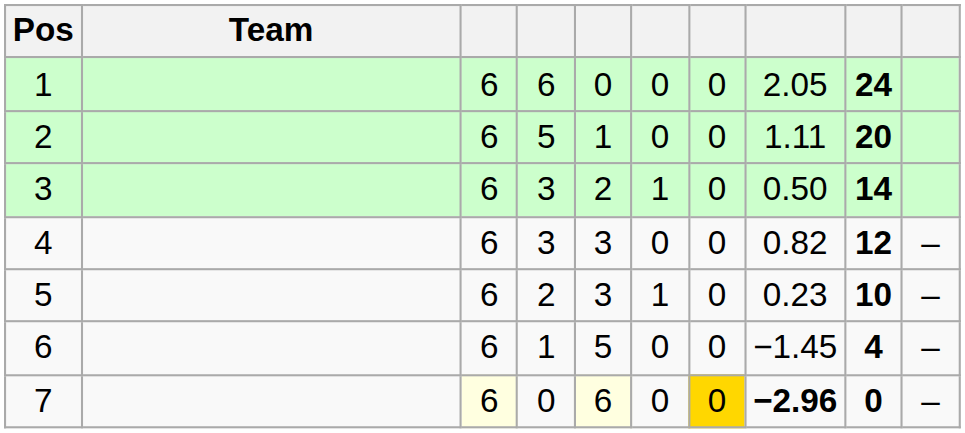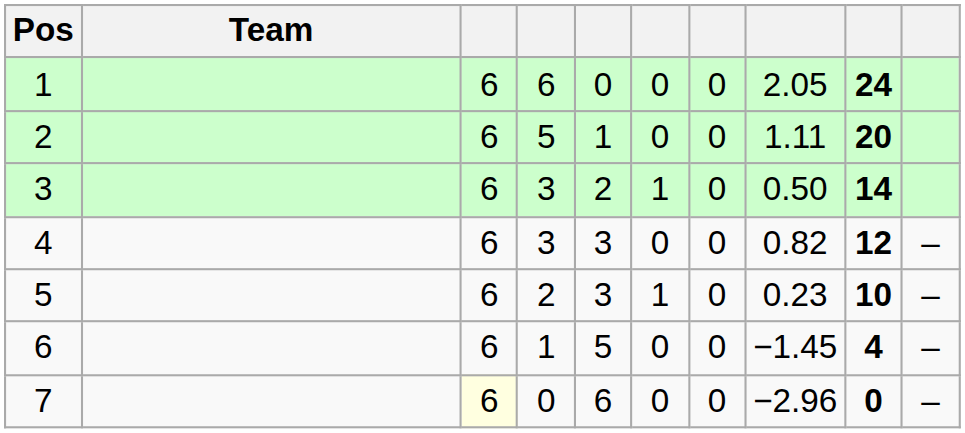(603, 400) lightyellow background -> (603, 400) no background
(717, 400) gold background -> (717, 400) no background
(795, 400) bold -> (795, 400) normal
